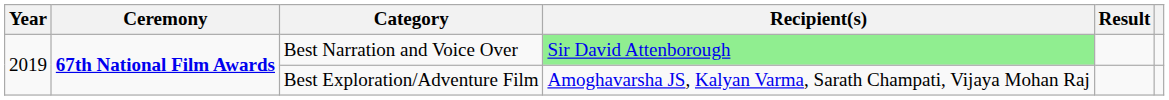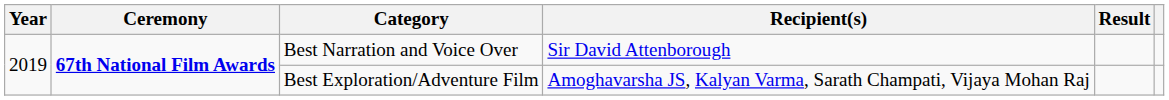(639, 49) lightgreen background -> (639, 49) no background
